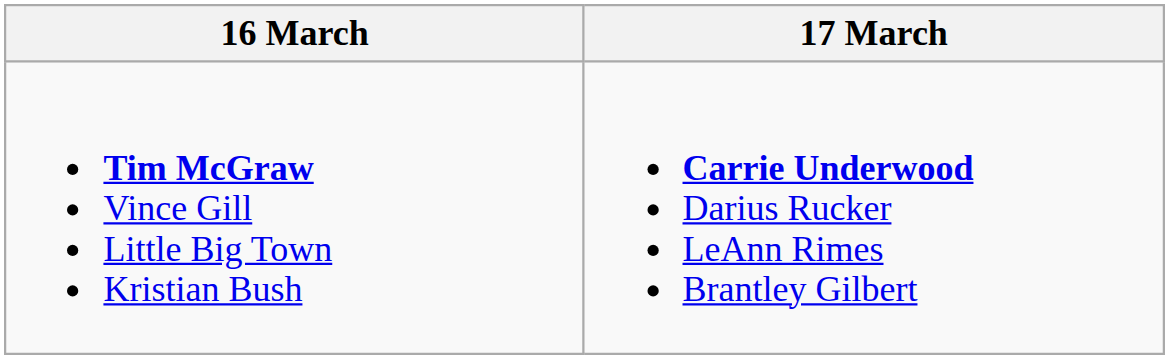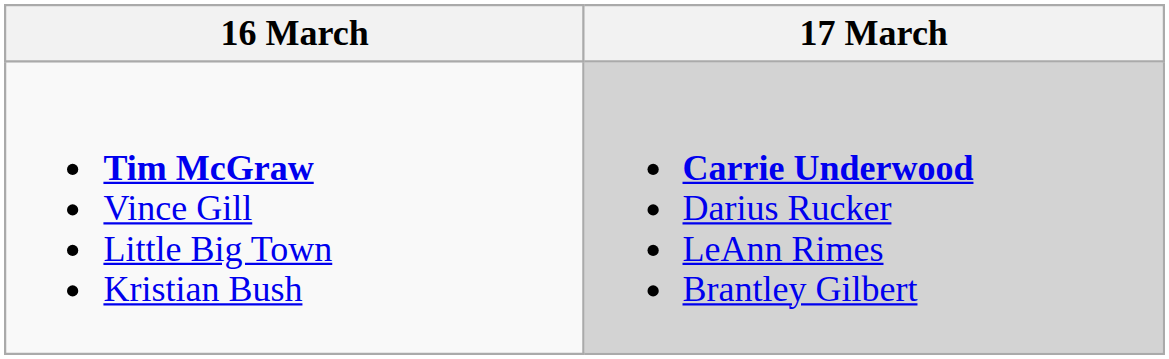(874, 228) no background -> (874, 228) lightgrey background
